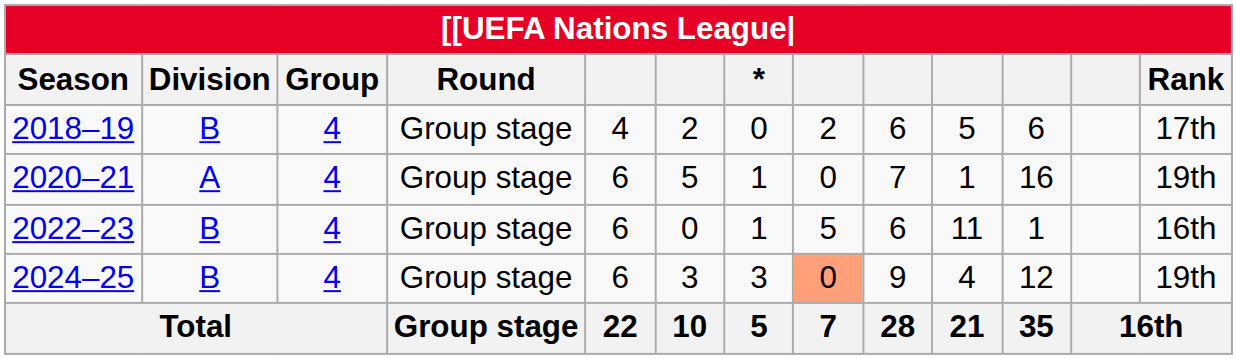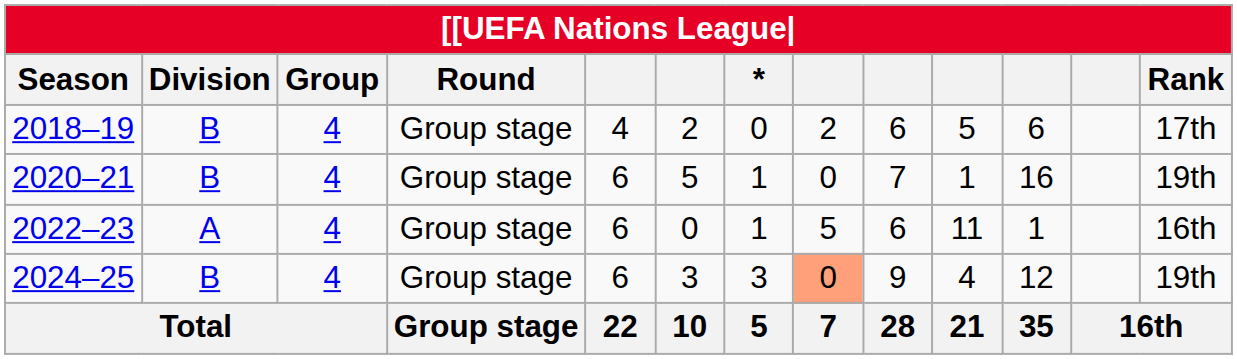(210, 178) A -> (210, 178) B
(210, 228) B -> (210, 228) A
